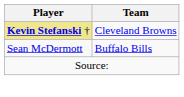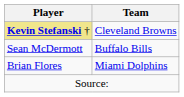+ row: (34, 65)
